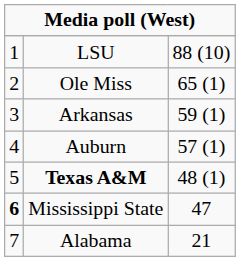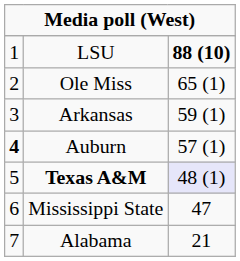(201, 51) normal -> (201, 51) bold
(14, 146) normal -> (14, 146) bold
(201, 177) no background -> (201, 177) lavender background
(14, 209) bold -> (14, 209) normal
